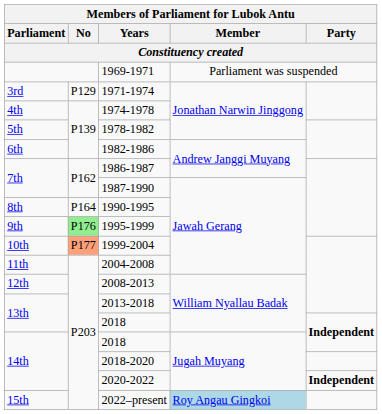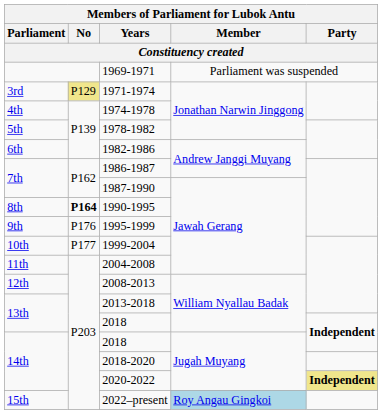(83, 91) no background -> (83, 91) khaki background
(83, 206) normal -> (84, 206) bold
(83, 226) lightgreen background -> (83, 226) no background
(83, 245) lightsalmon background -> (83, 245) no background
(341, 380) no background -> (342, 380) khaki background
